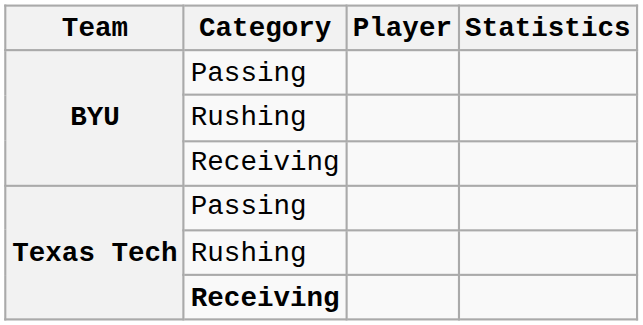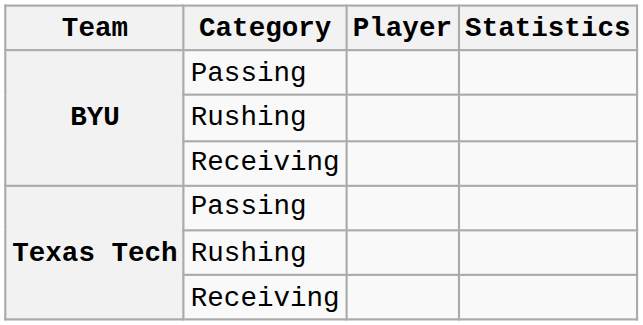(265, 298) bold -> (265, 298) normal
